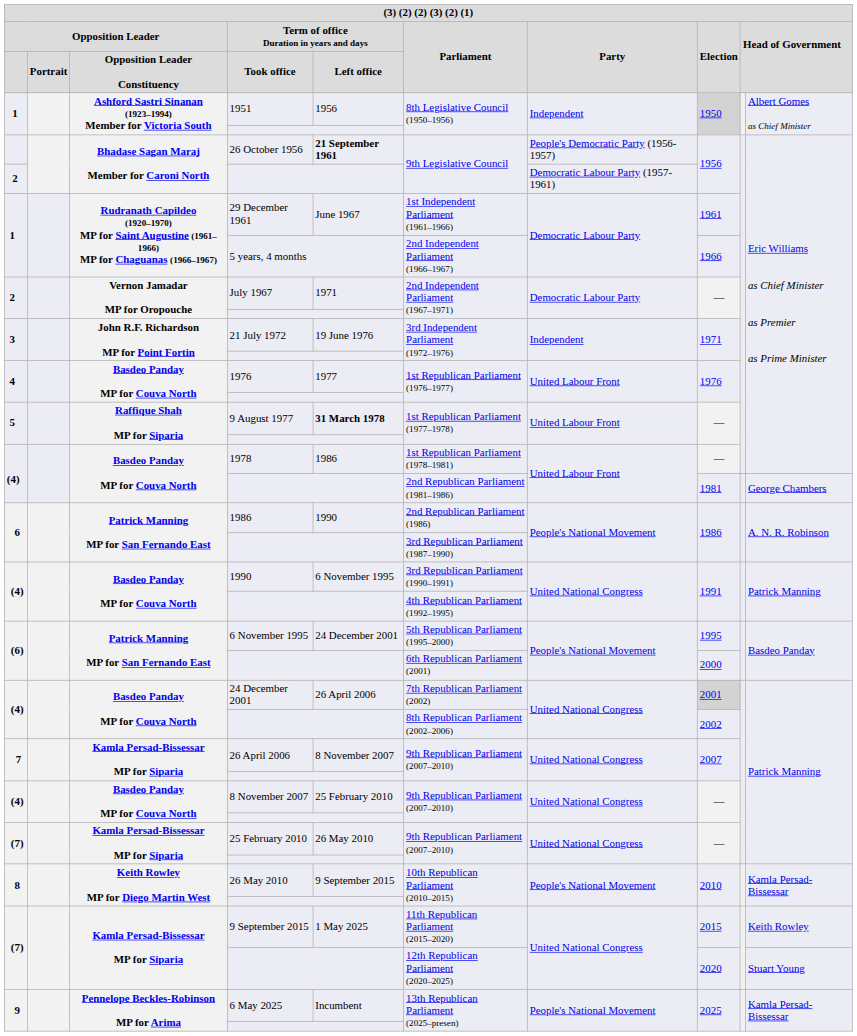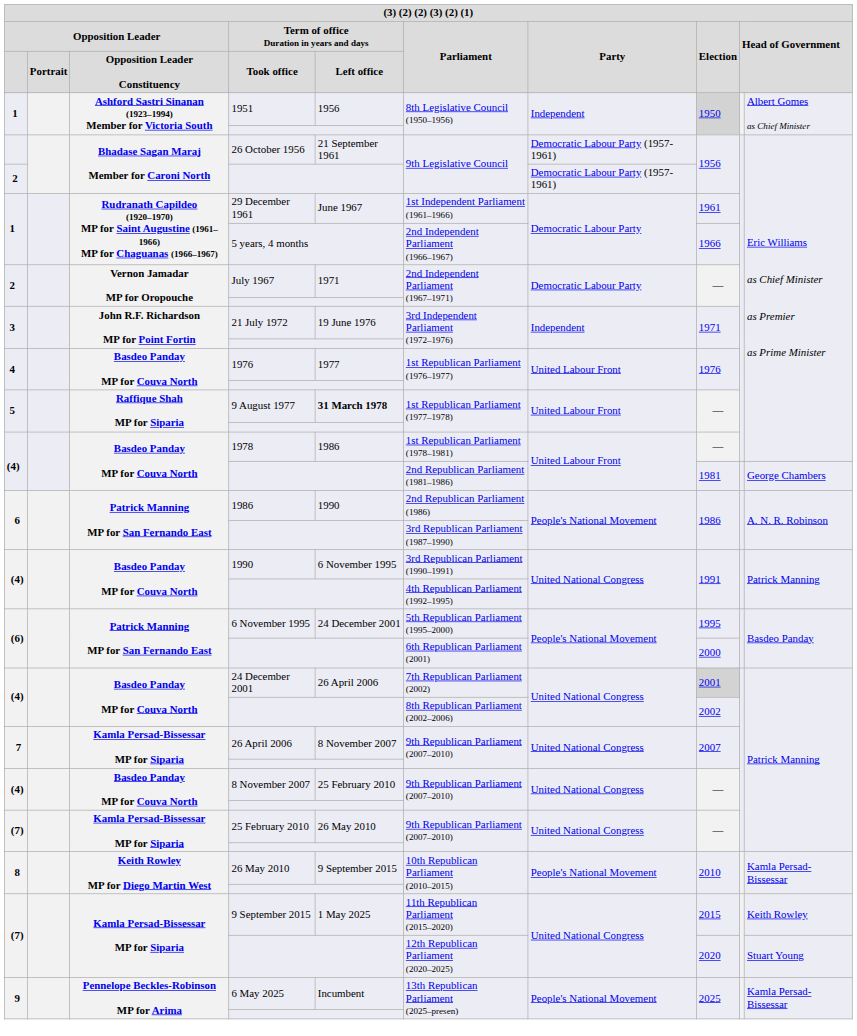(347, 149) bold -> (348, 149) normal
(603, 149) People's Democratic Party (1956-1957) -> (602, 149) Democratic Labour Party (1957-1961)
